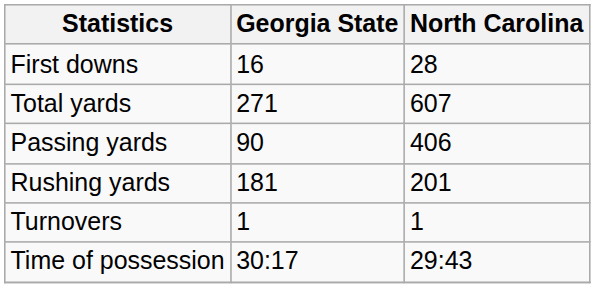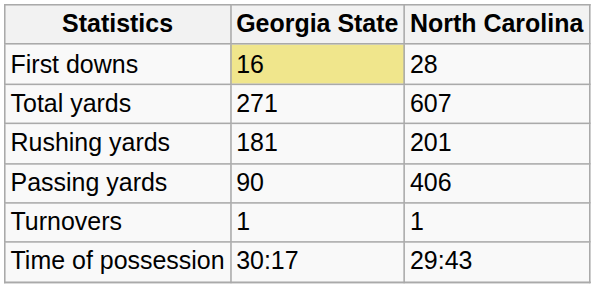(250, 63) no background -> (250, 63) khaki background
rows swapped: (90, 182) <-> (89, 143)
